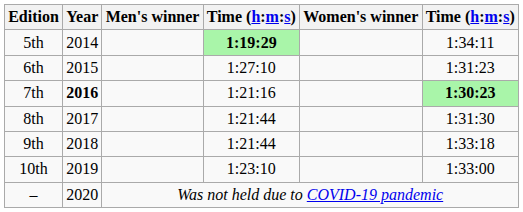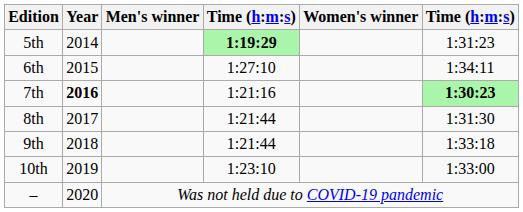(470, 42) 1:34:11 -> (470, 42) 1:31:23
(470, 67) 1:31:23 -> (470, 67) 1:34:11
